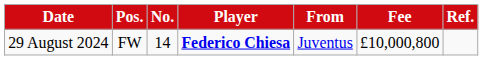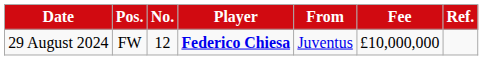(162, 42) 14 -> (162, 42) 12
(400, 42) £10,000,800 -> (400, 42) £10,000,000
